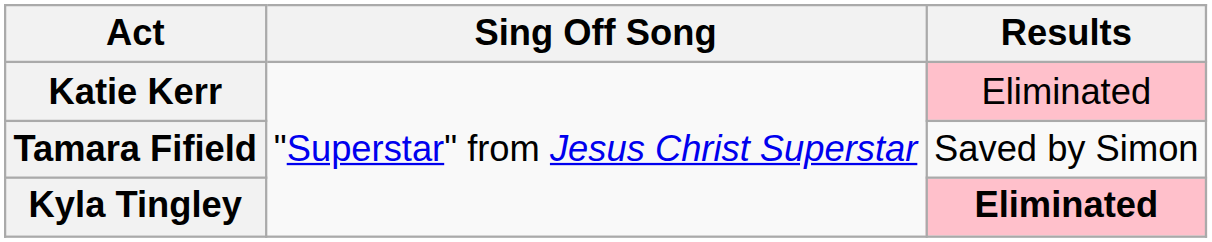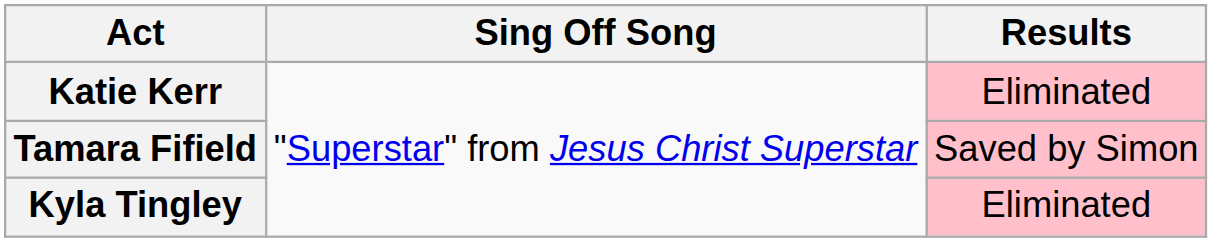(1066, 148) no background -> (1066, 148) pink background
(1066, 206) bold -> (1066, 206) normal
